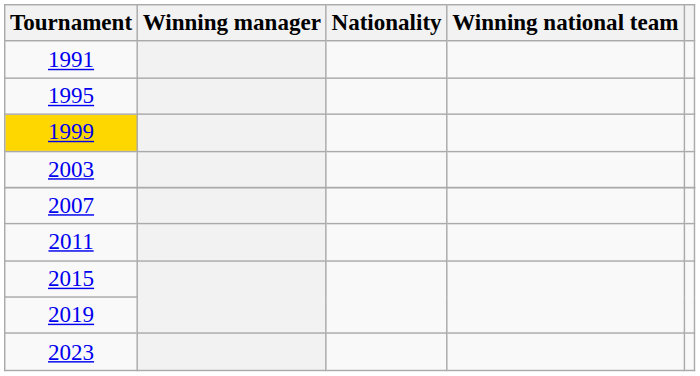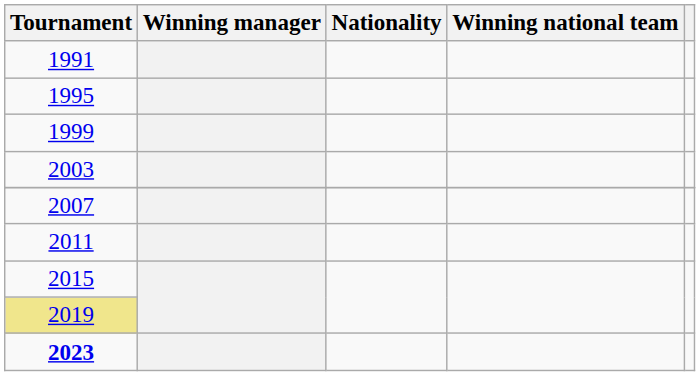(71, 132) gold background -> (71, 132) no background
(71, 315) no background -> (71, 315) khaki background
(71, 351) normal -> (71, 351) bold
